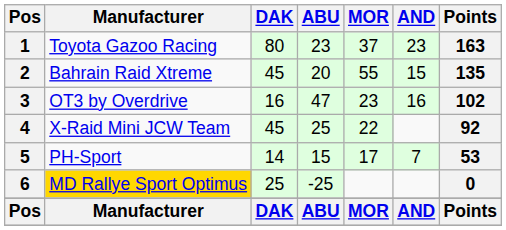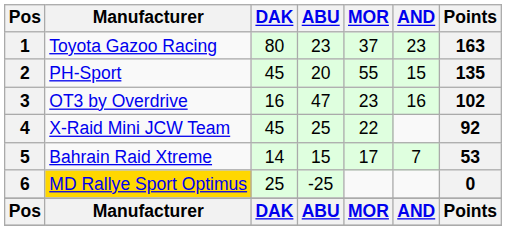(131, 73) Bahrain Raid Xtreme -> (85, 73) PH-Sport
(85, 156) PH-Sport -> (131, 156) Bahrain Raid Xtreme
